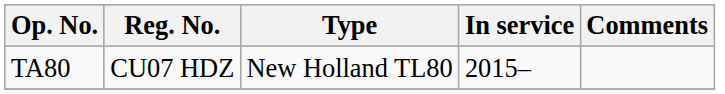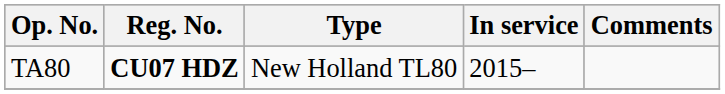(172, 67) normal -> (175, 67) bold
